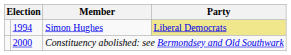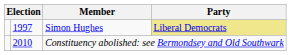(22, 27) 1994 -> (22, 27) 1997
(22, 43) 2000 -> (22, 43) 2010
